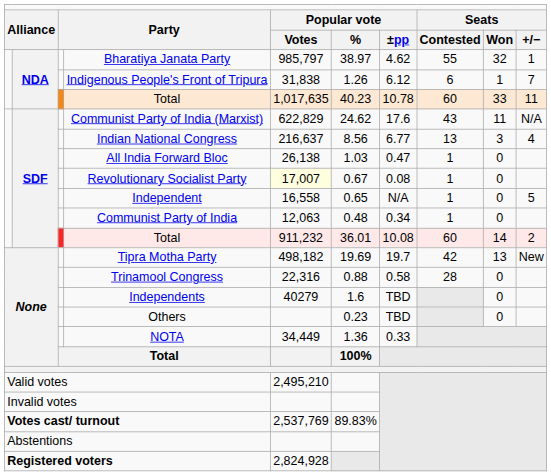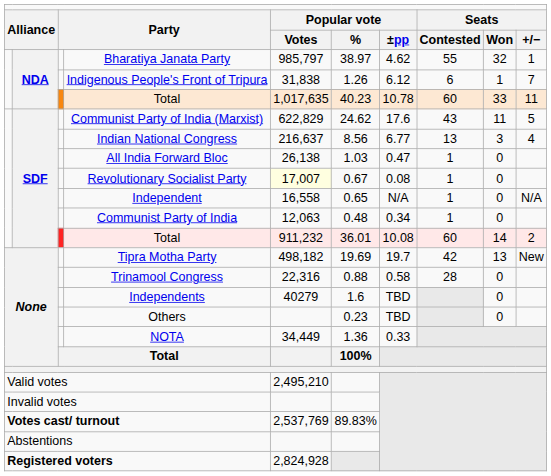(531, 119) N/A -> (531, 119) 5
(531, 198) 5 -> (531, 198) N/A
